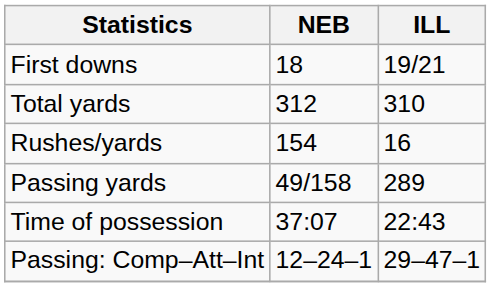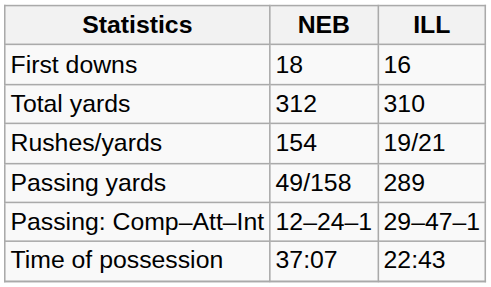(415, 64) 19/21 -> (397, 64) 16
(397, 142) 16 -> (415, 142) 19/21
rows swapped: (137, 260) <-> (117, 221)
